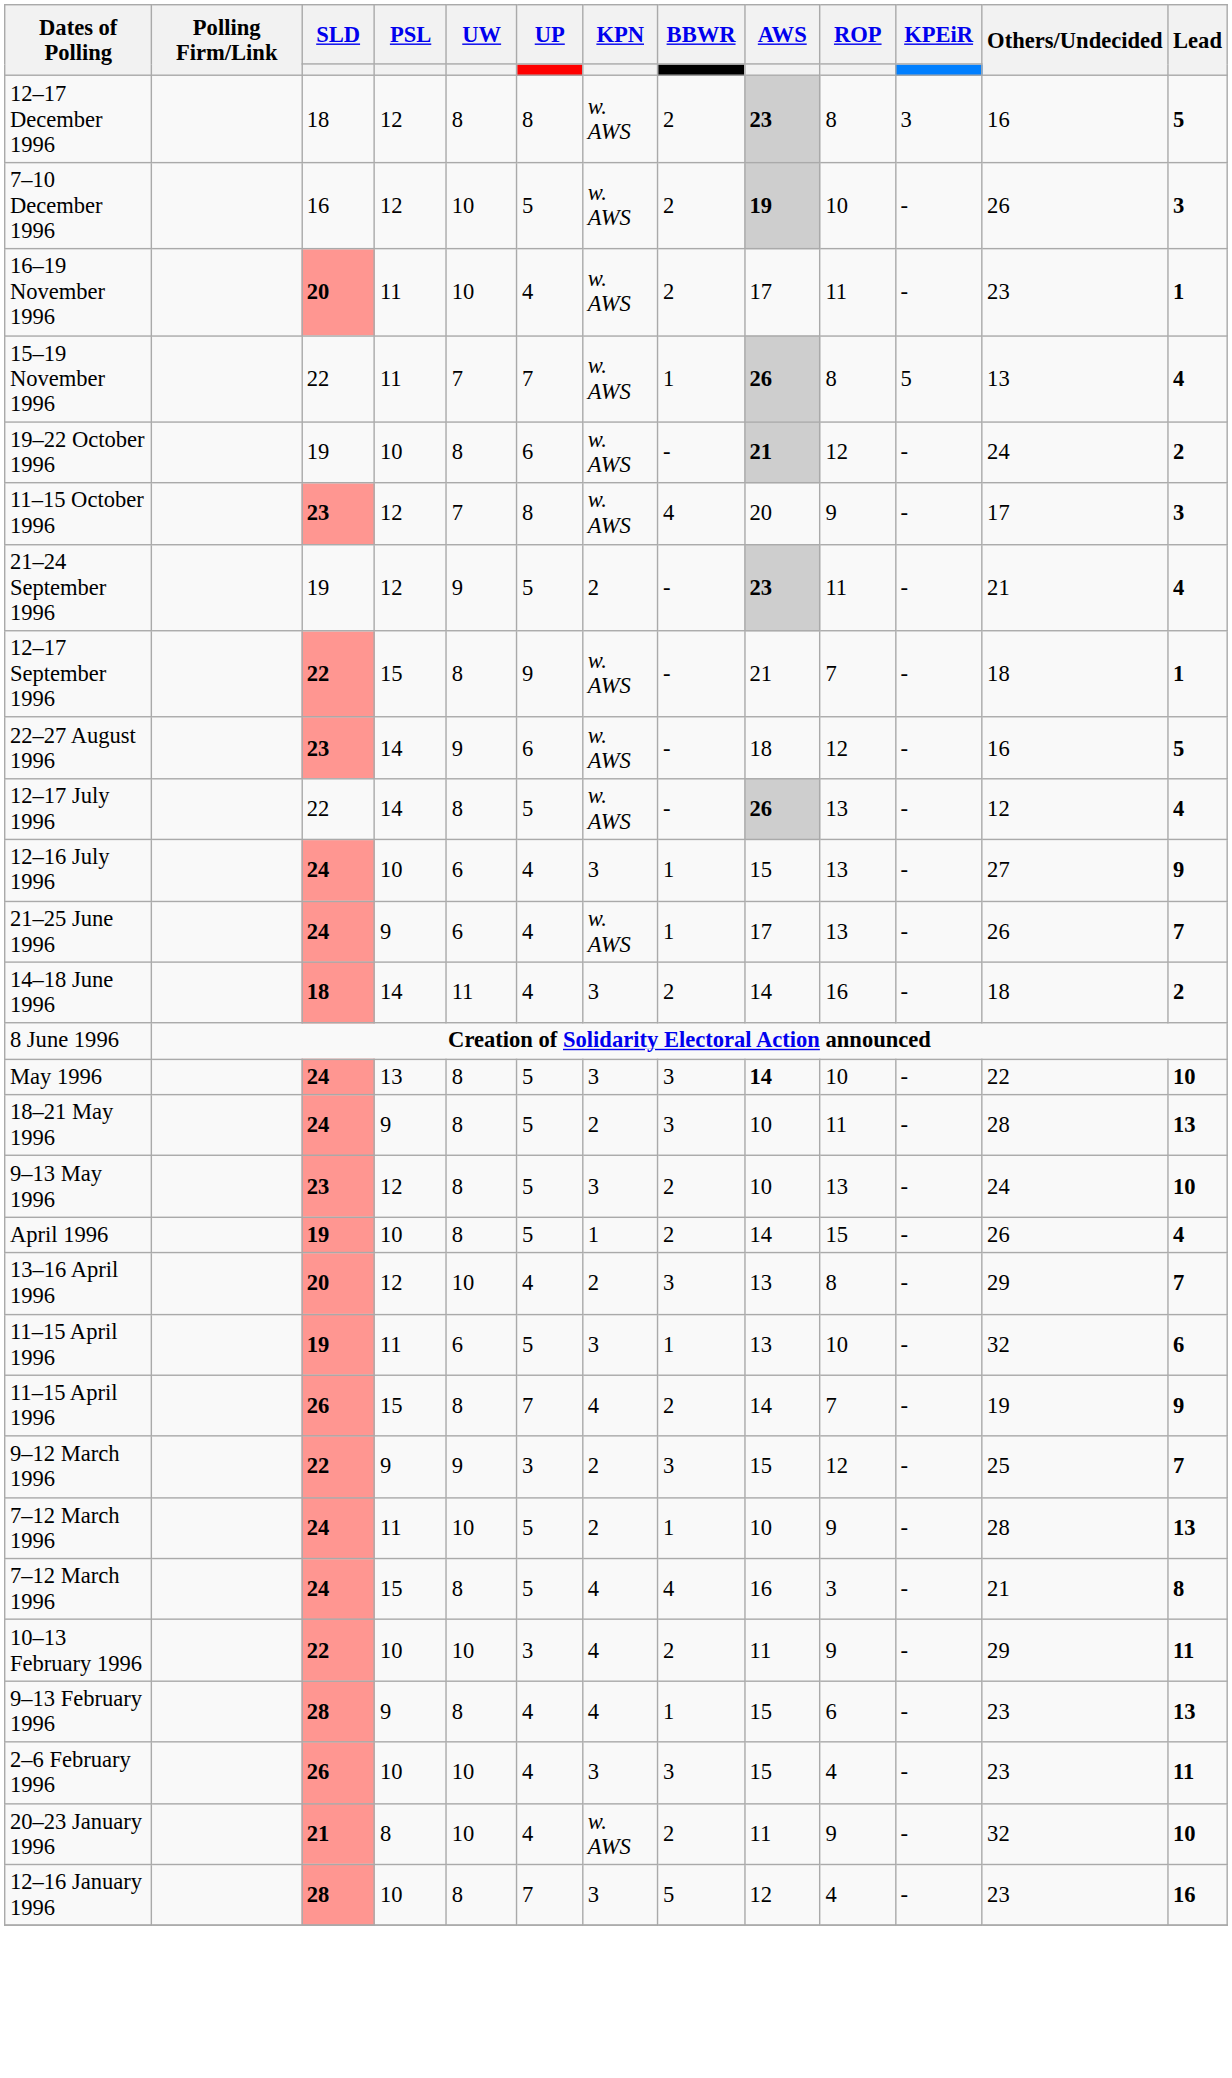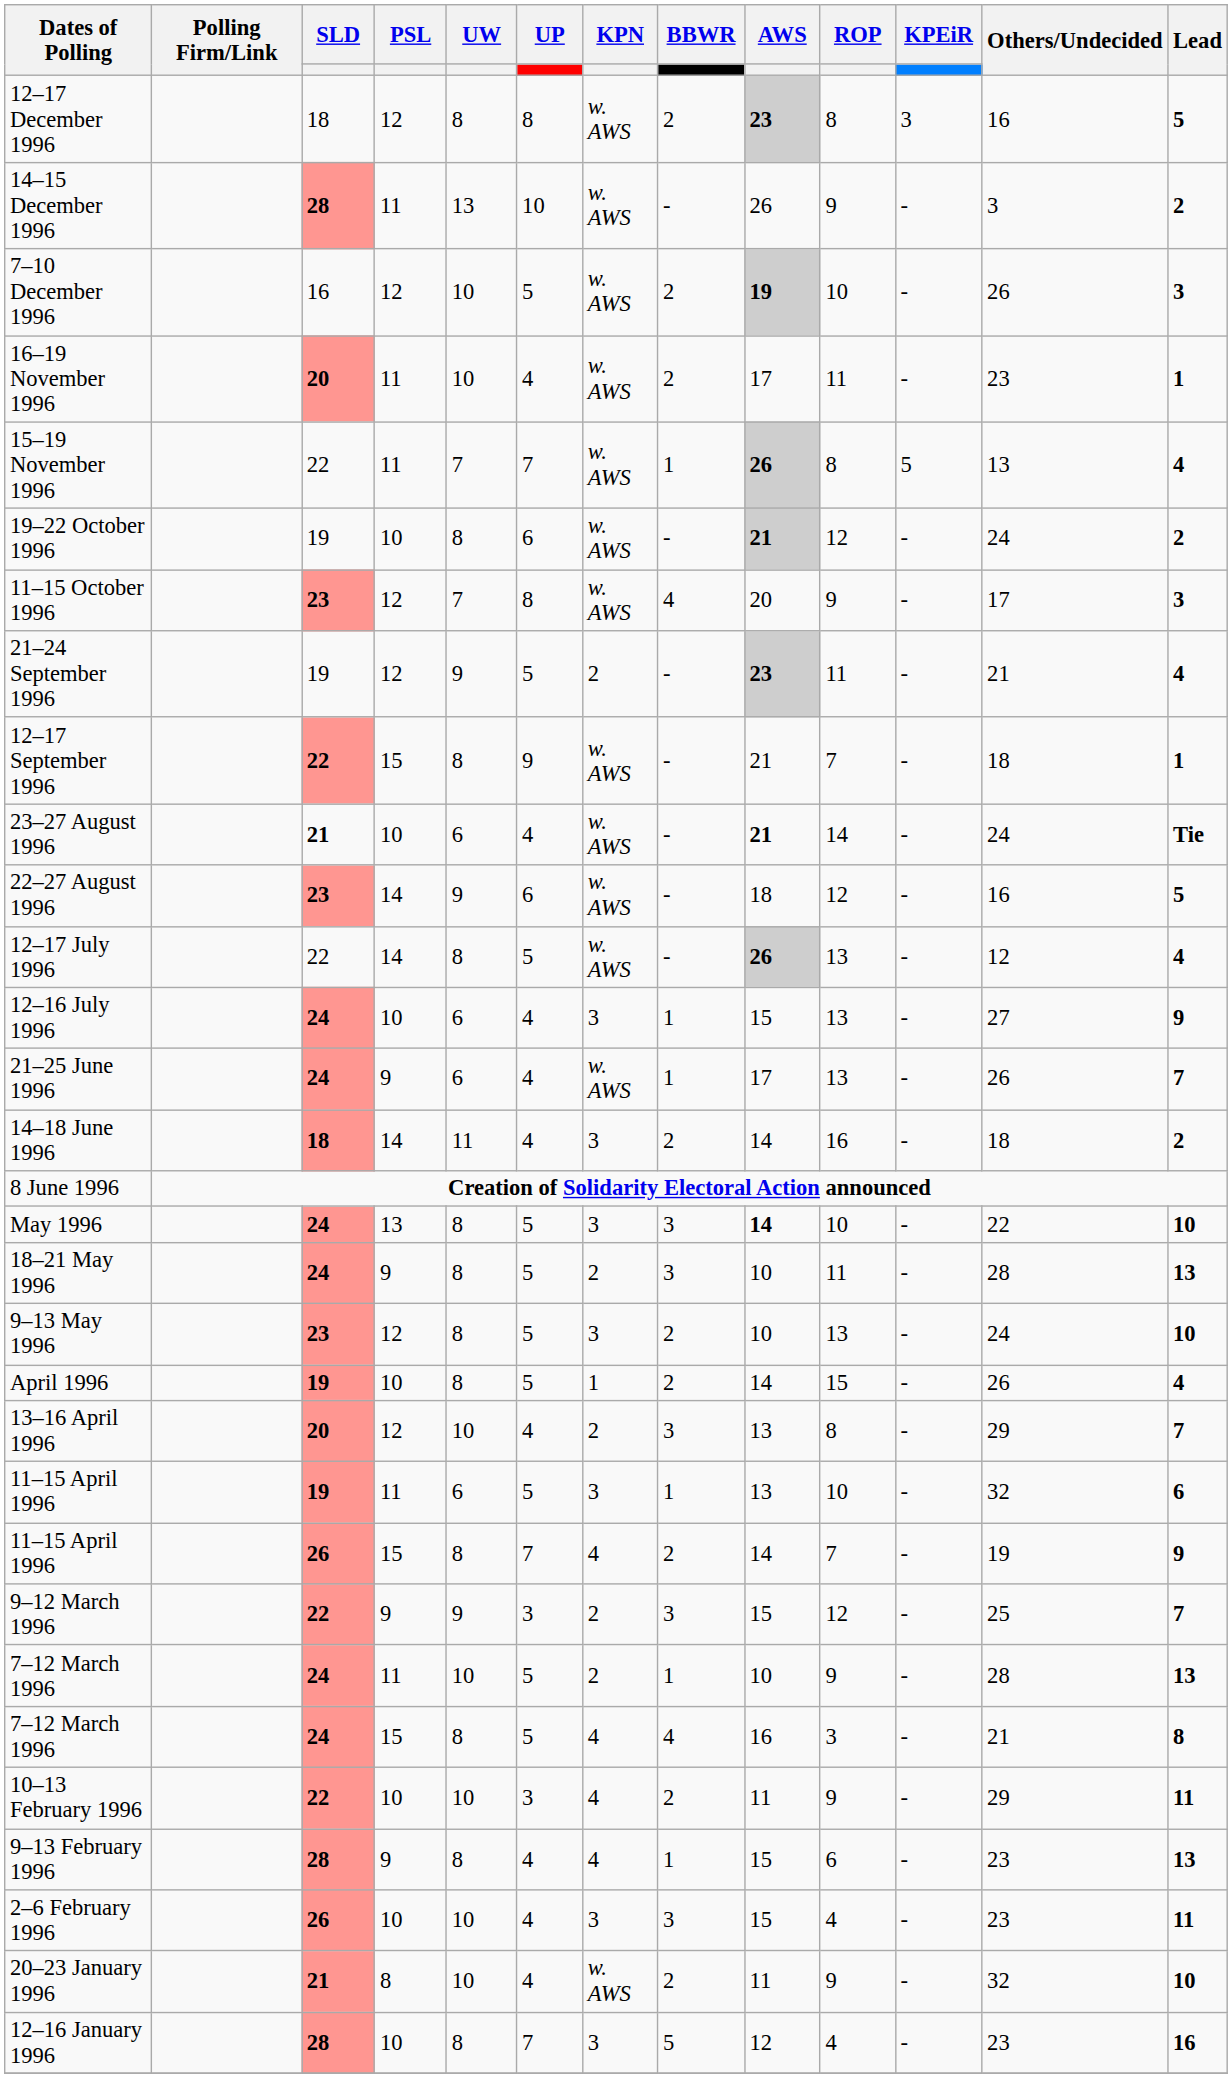+ row: (56, 205)
+ row: (73, 834)
